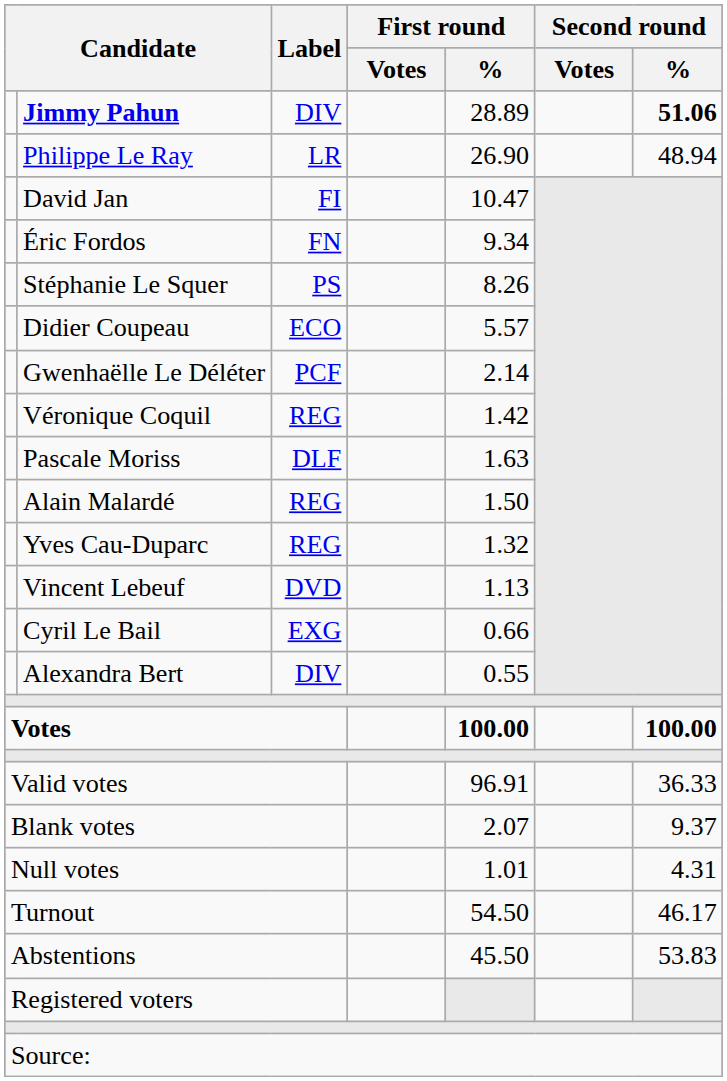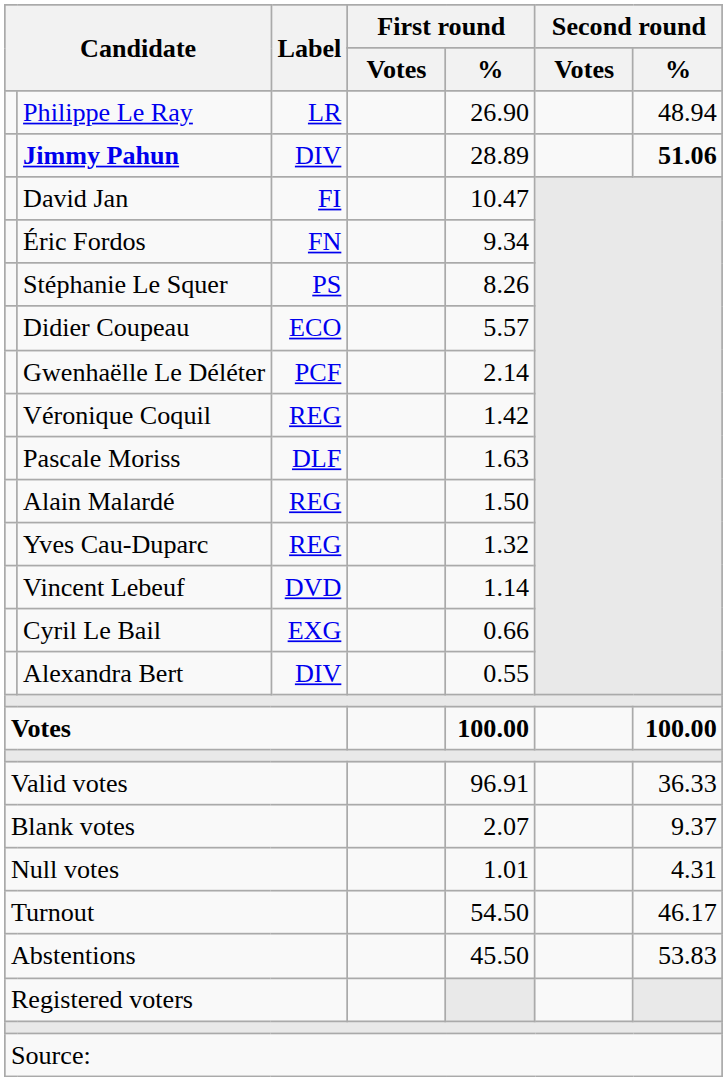rows swapped: (101, 112) <-> (108, 155)
(506, 586) 1.13 -> (506, 586) 1.14
